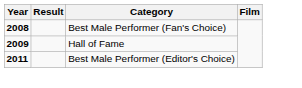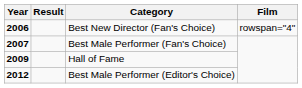+ row: (142, 28)
(18, 28) 2008 -> (18, 43) 2007
(17, 59) 2011 -> (18, 75) 2012
